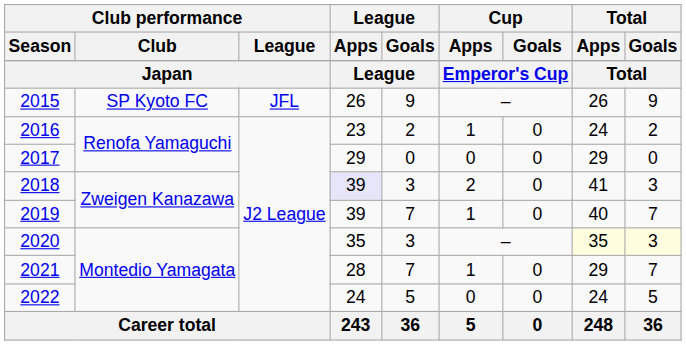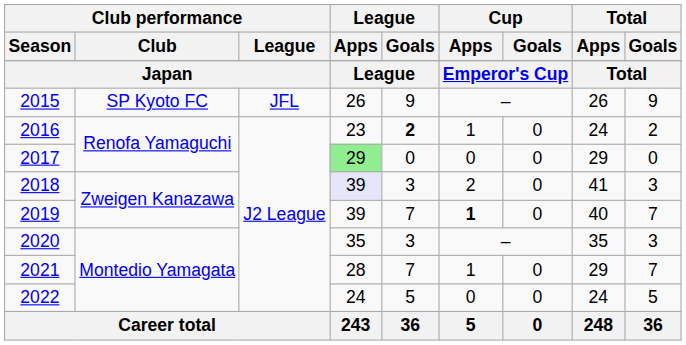(410, 130) normal -> (410, 130) bold
(356, 158) no background -> (356, 158) lightgreen background
(471, 213) normal -> (471, 213) bold
(598, 241) lightyellow background -> (598, 241) no background
(653, 241) lightyellow background -> (653, 241) no background
